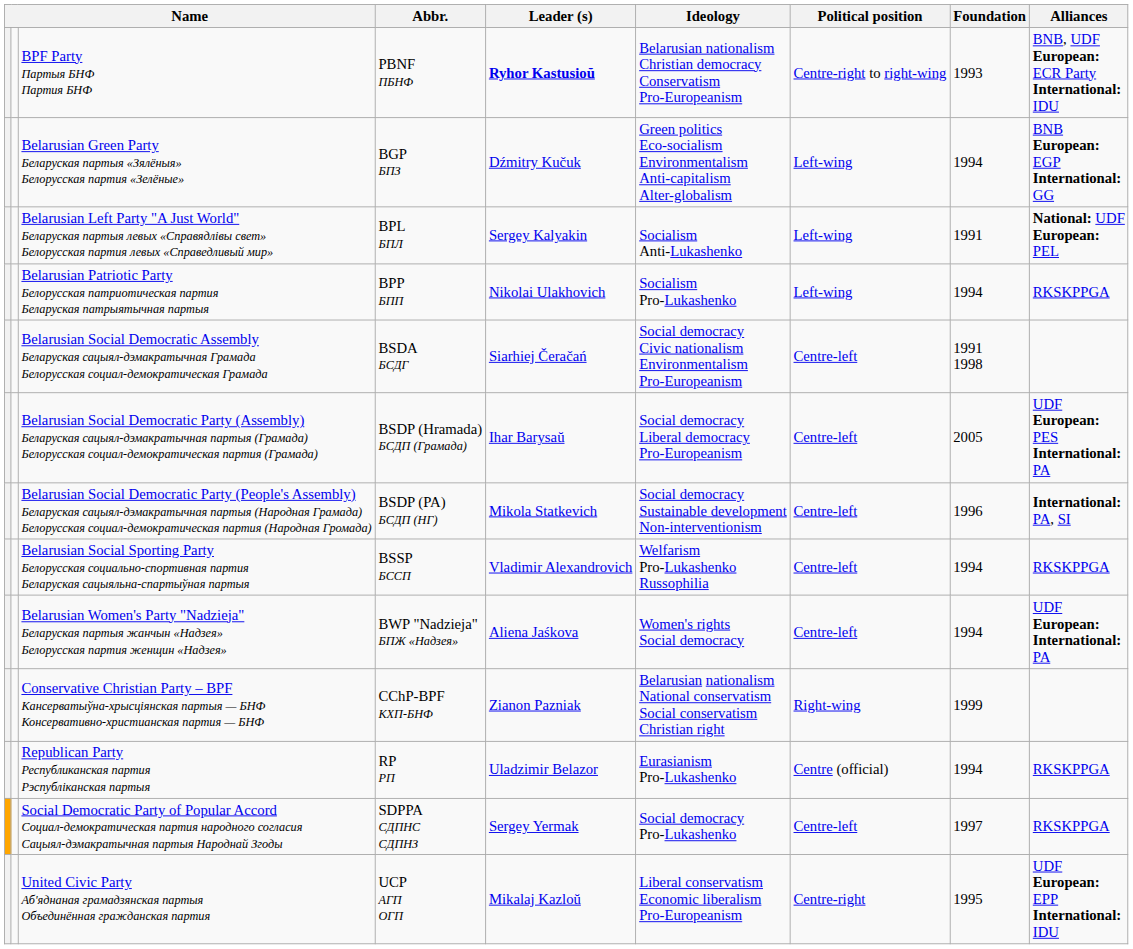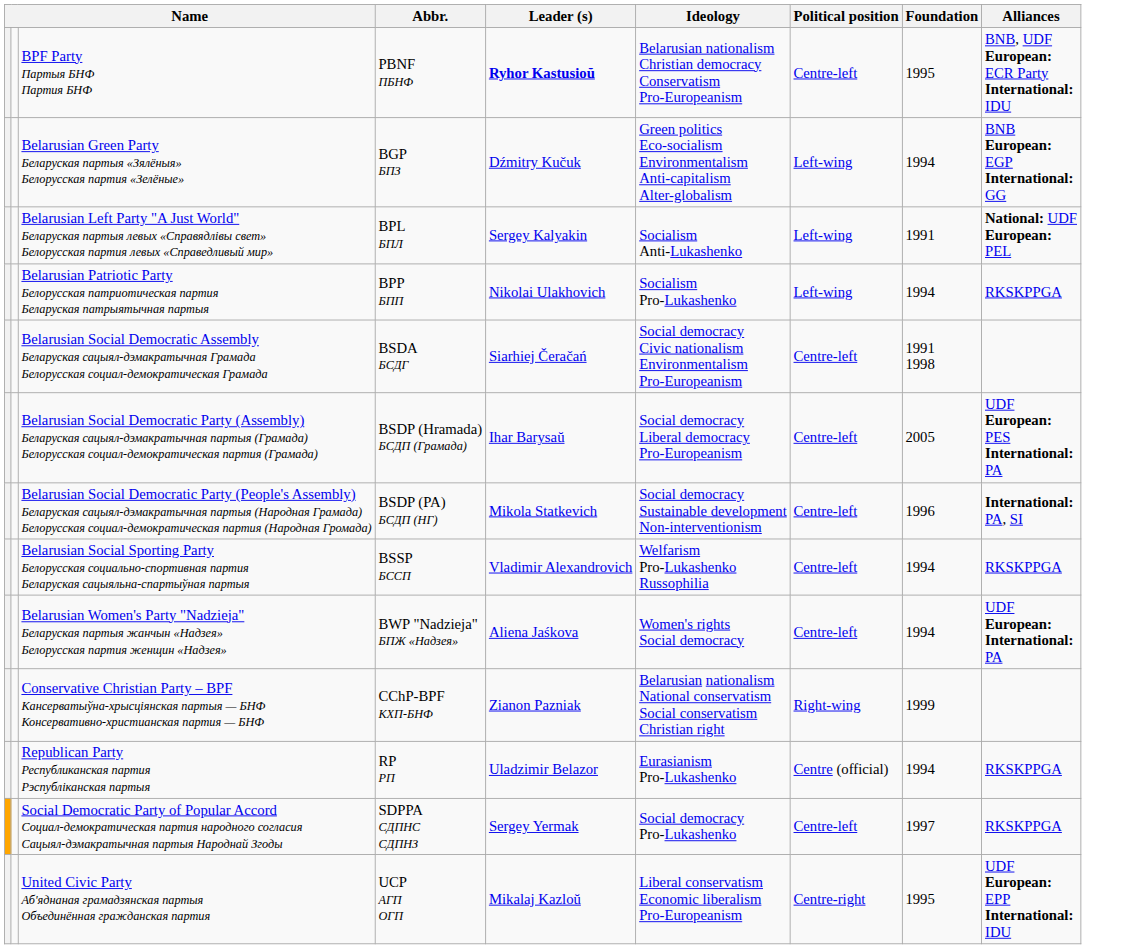(870, 72) Centre-right to right-wing -> (825, 72) Centre-left
(968, 72) 1993 -> (920, 72) 1995
